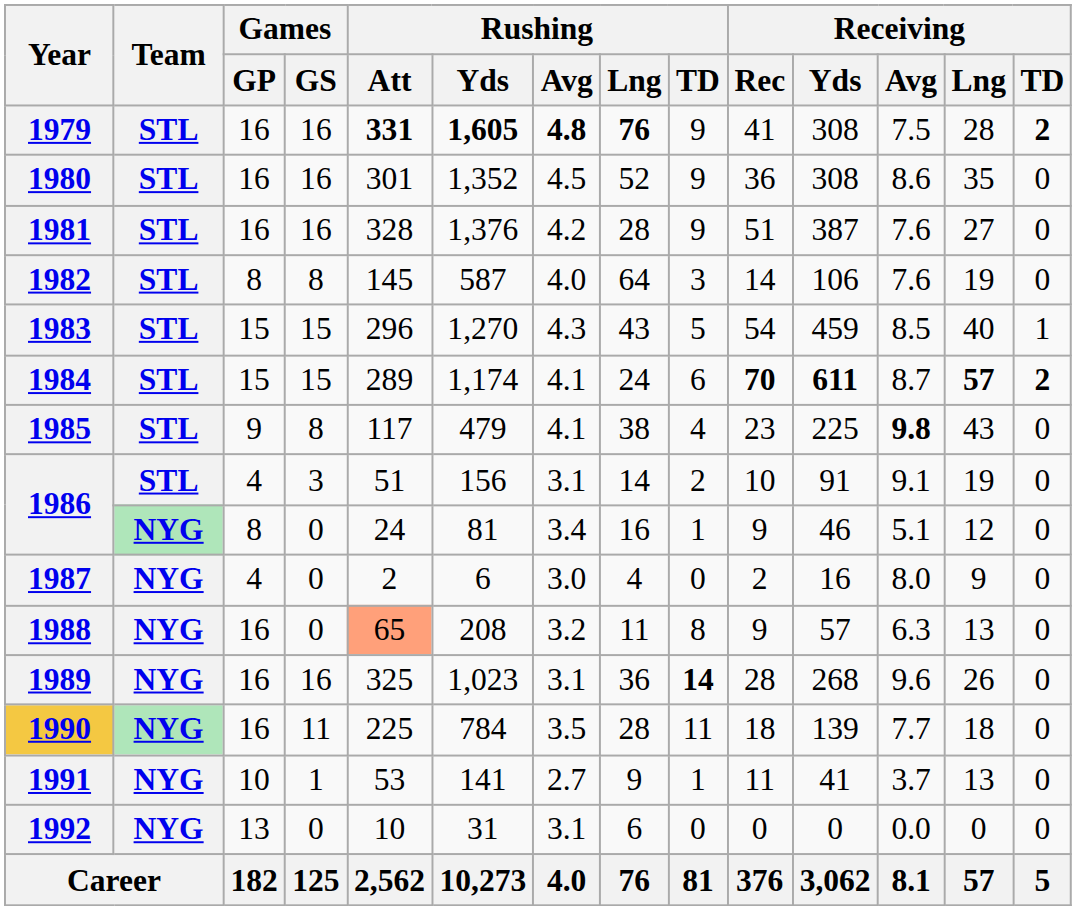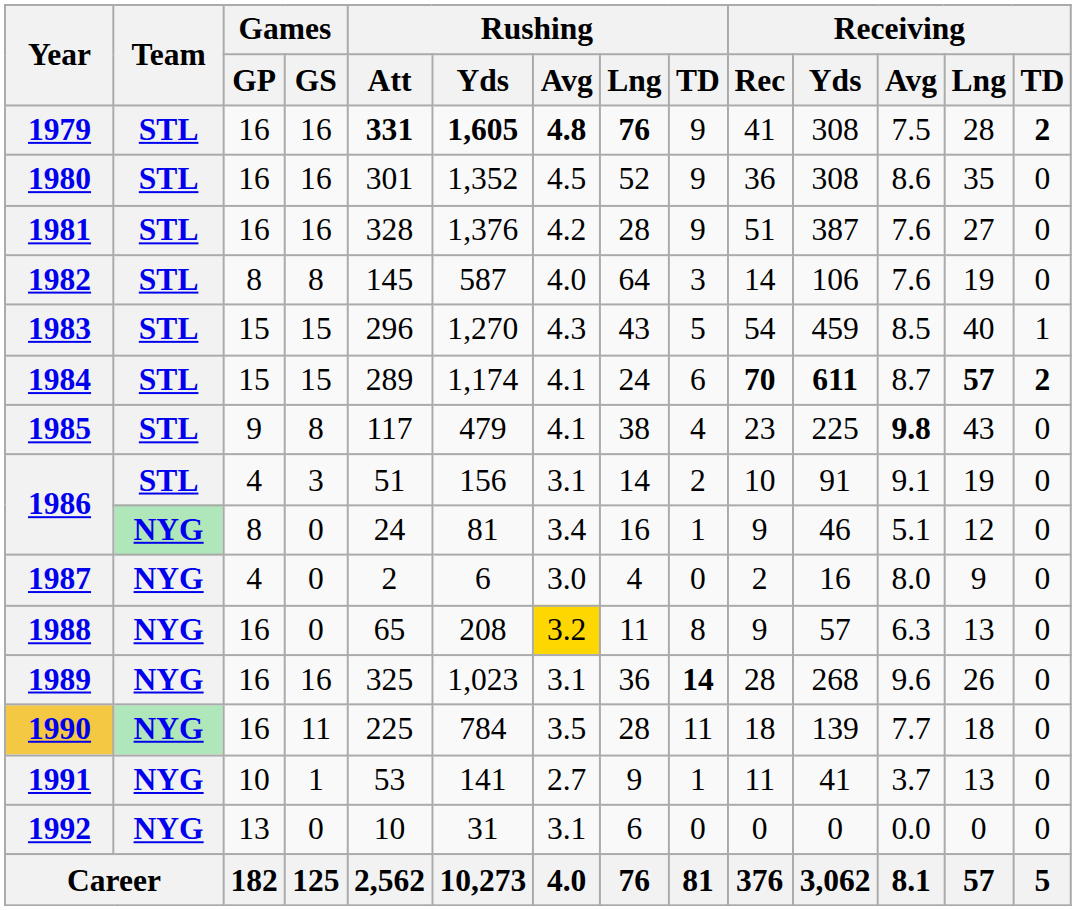(390, 629) lightsalmon background -> (390, 629) no background
(567, 629) no background -> (567, 629) gold background
